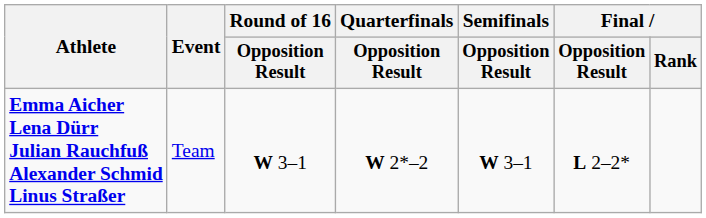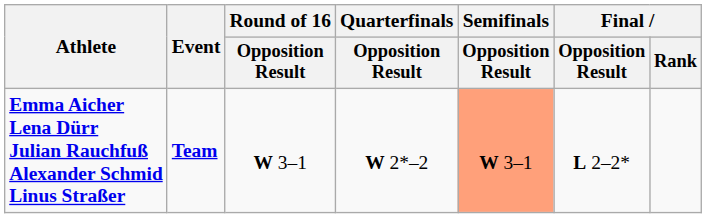(193, 150) normal -> (195, 150) bold
(506, 162) no background -> (506, 162) lightsalmon background
